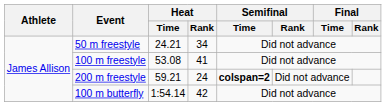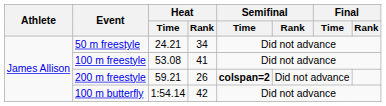(202, 78) 24 -> (202, 78) 26
